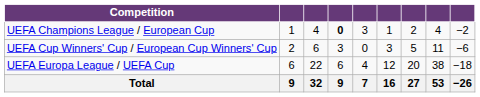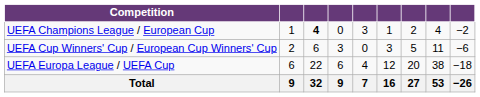(316, 30) normal -> (316, 30) bold
(340, 30) bold -> (340, 30) normal
